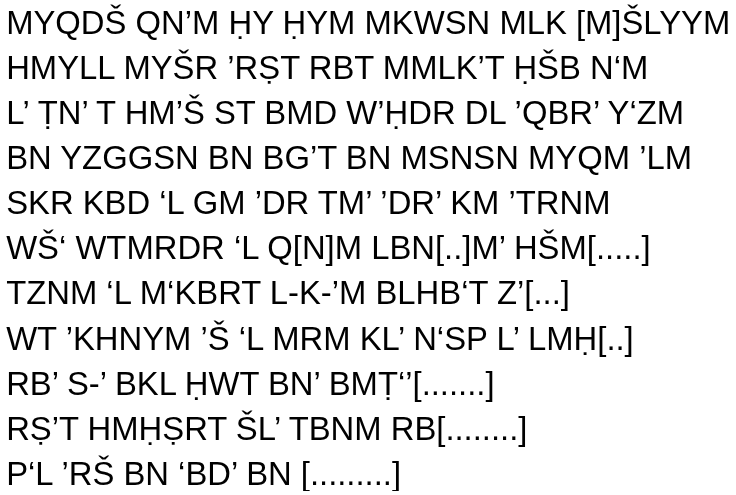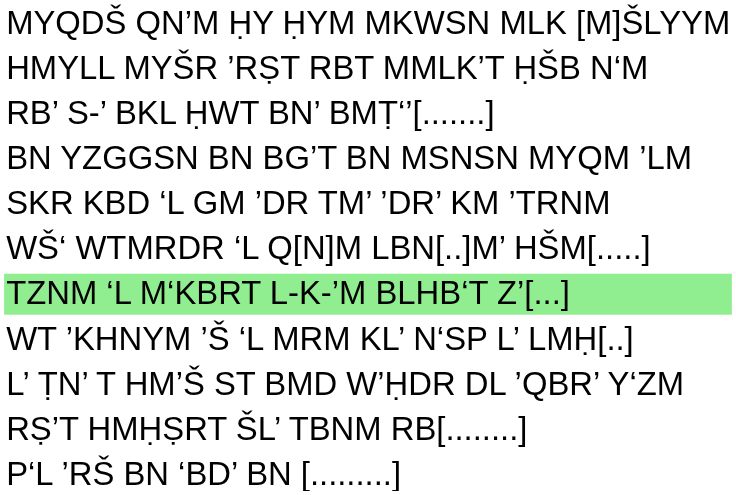(345, 113) L’ ṬN’ T HM’Š ST BMD W’ḤDR DL ’QBR’ Y‘ZM -> (250, 113) RB’ S-’ BKL ḤWT BN’ BMṬ‘’[.......]
(288, 293) no background -> (288, 293) lightgreen background
(250, 383) RB’ S-’ BKL ḤWT BN’ BMṬ‘’[.......] -> (345, 383) L’ ṬN’ T HM’Š ST BMD W’ḤDR DL ’QBR’ Y‘ZM
